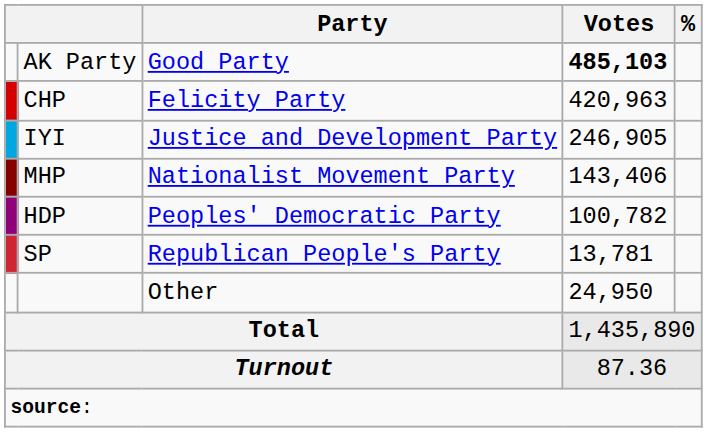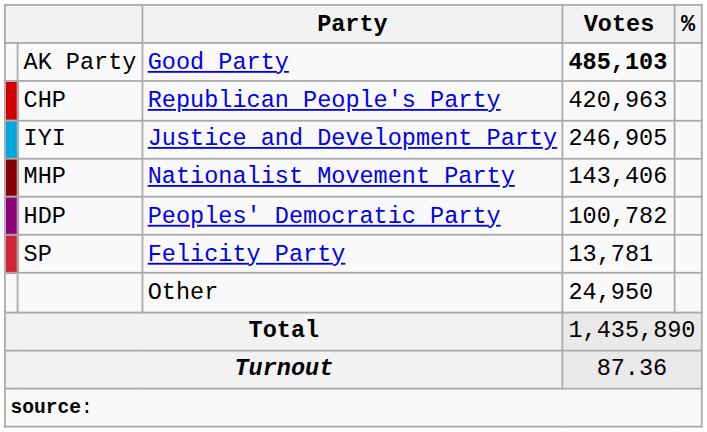(247, 101) Felicity Party -> (324, 101) Republican People's Party
(324, 254) Republican People's Party -> (247, 254) Felicity Party
